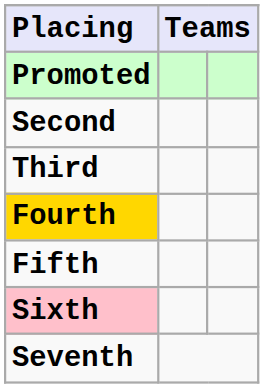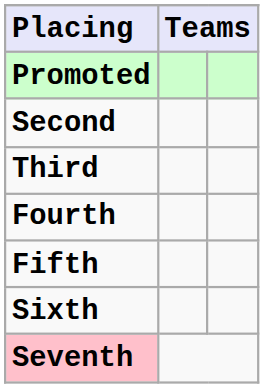(64, 217) gold background -> (64, 217) no background
(55, 311) pink background -> (55, 311) no background
(73, 358) no background -> (73, 358) pink background
